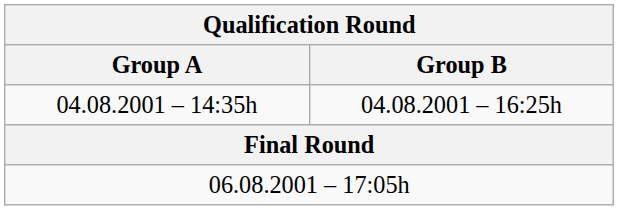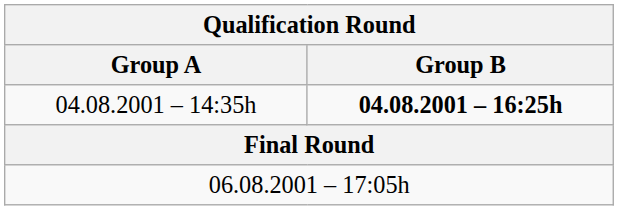(462, 104) normal -> (461, 104) bold
